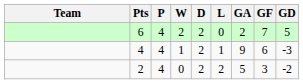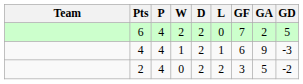columns swapped: (265, 13) <-> (243, 13)
